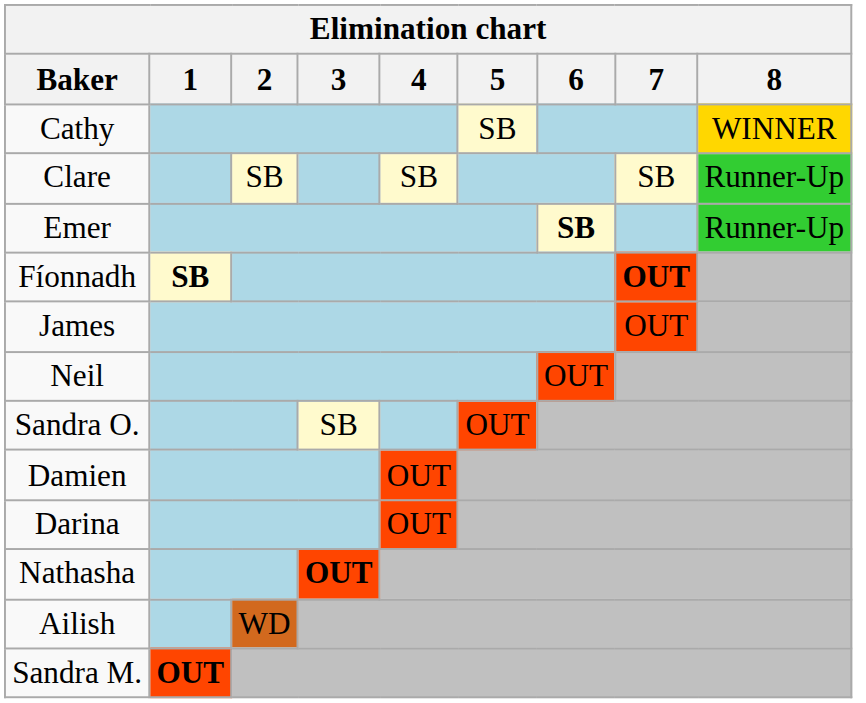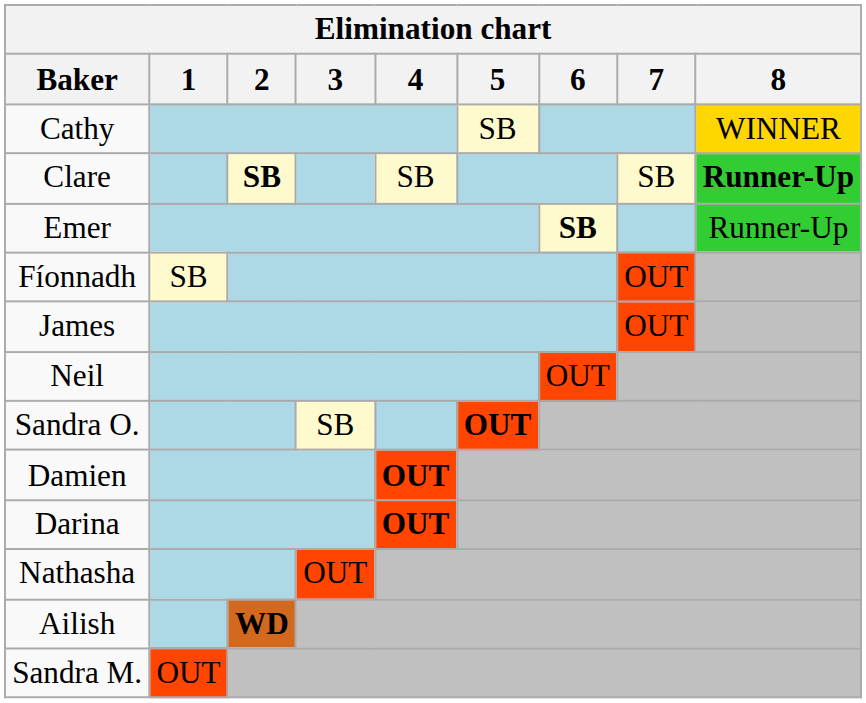(264, 177) normal -> (262, 177) bold
(774, 177) normal -> (778, 177) bold
(190, 276) bold -> (189, 276) normal
(656, 276) bold -> (656, 276) normal
(497, 425) normal -> (497, 425) bold
(419, 474) normal -> (415, 474) bold
(419, 524) normal -> (415, 524) bold
(339, 573) bold -> (335, 573) normal
(265, 623) normal -> (262, 623) bold
(190, 672) bold -> (189, 672) normal
